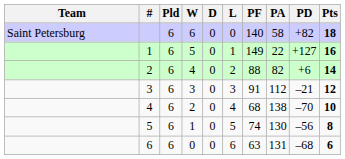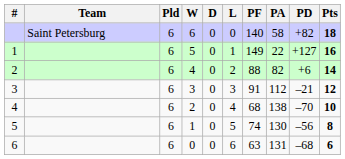columns swapped: (149, 13) <-> (72, 13)
